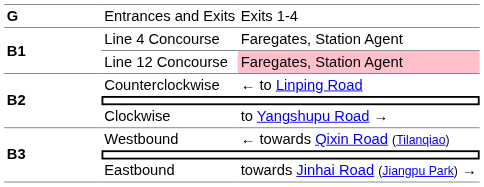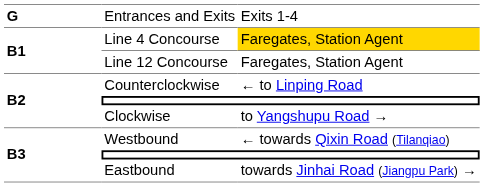(322, 38) no background -> (322, 38) gold background
(322, 62) pink background -> (322, 62) no background
